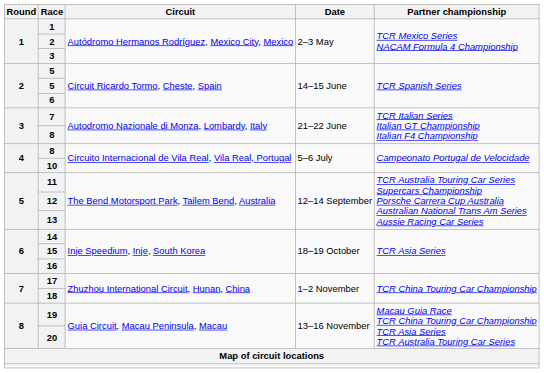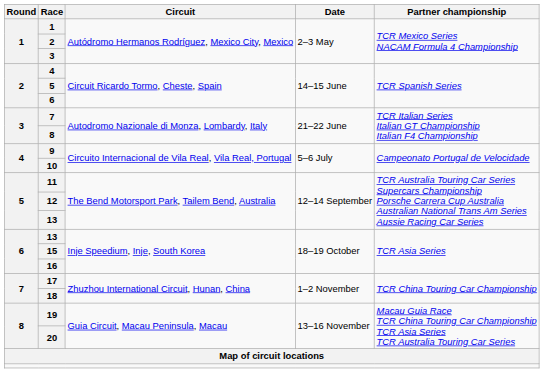(52, 71) 5 -> (52, 71) 4
(52, 150) 8 -> (52, 150) 9
(52, 236) 14 -> (52, 236) 13
